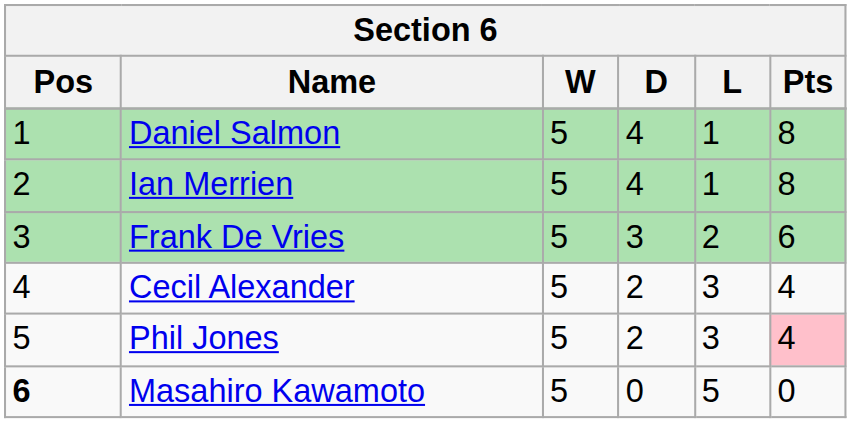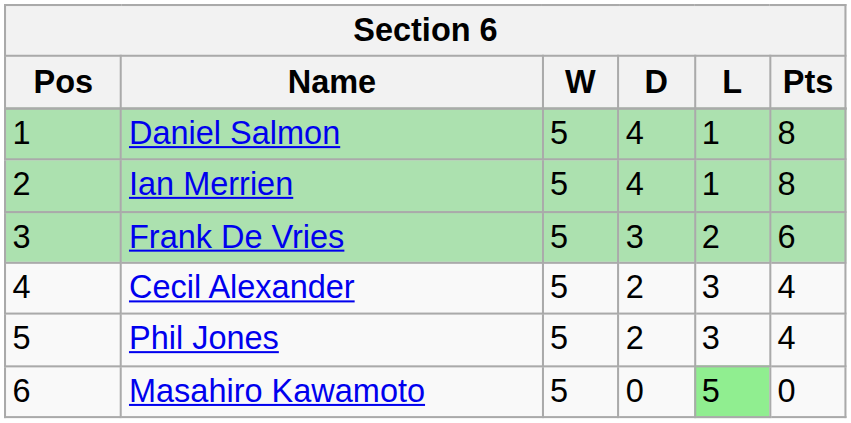(787, 339) pink background -> (787, 339) no background
(22, 390) bold -> (22, 390) normal
(711, 390) no background -> (711, 390) lightgreen background
